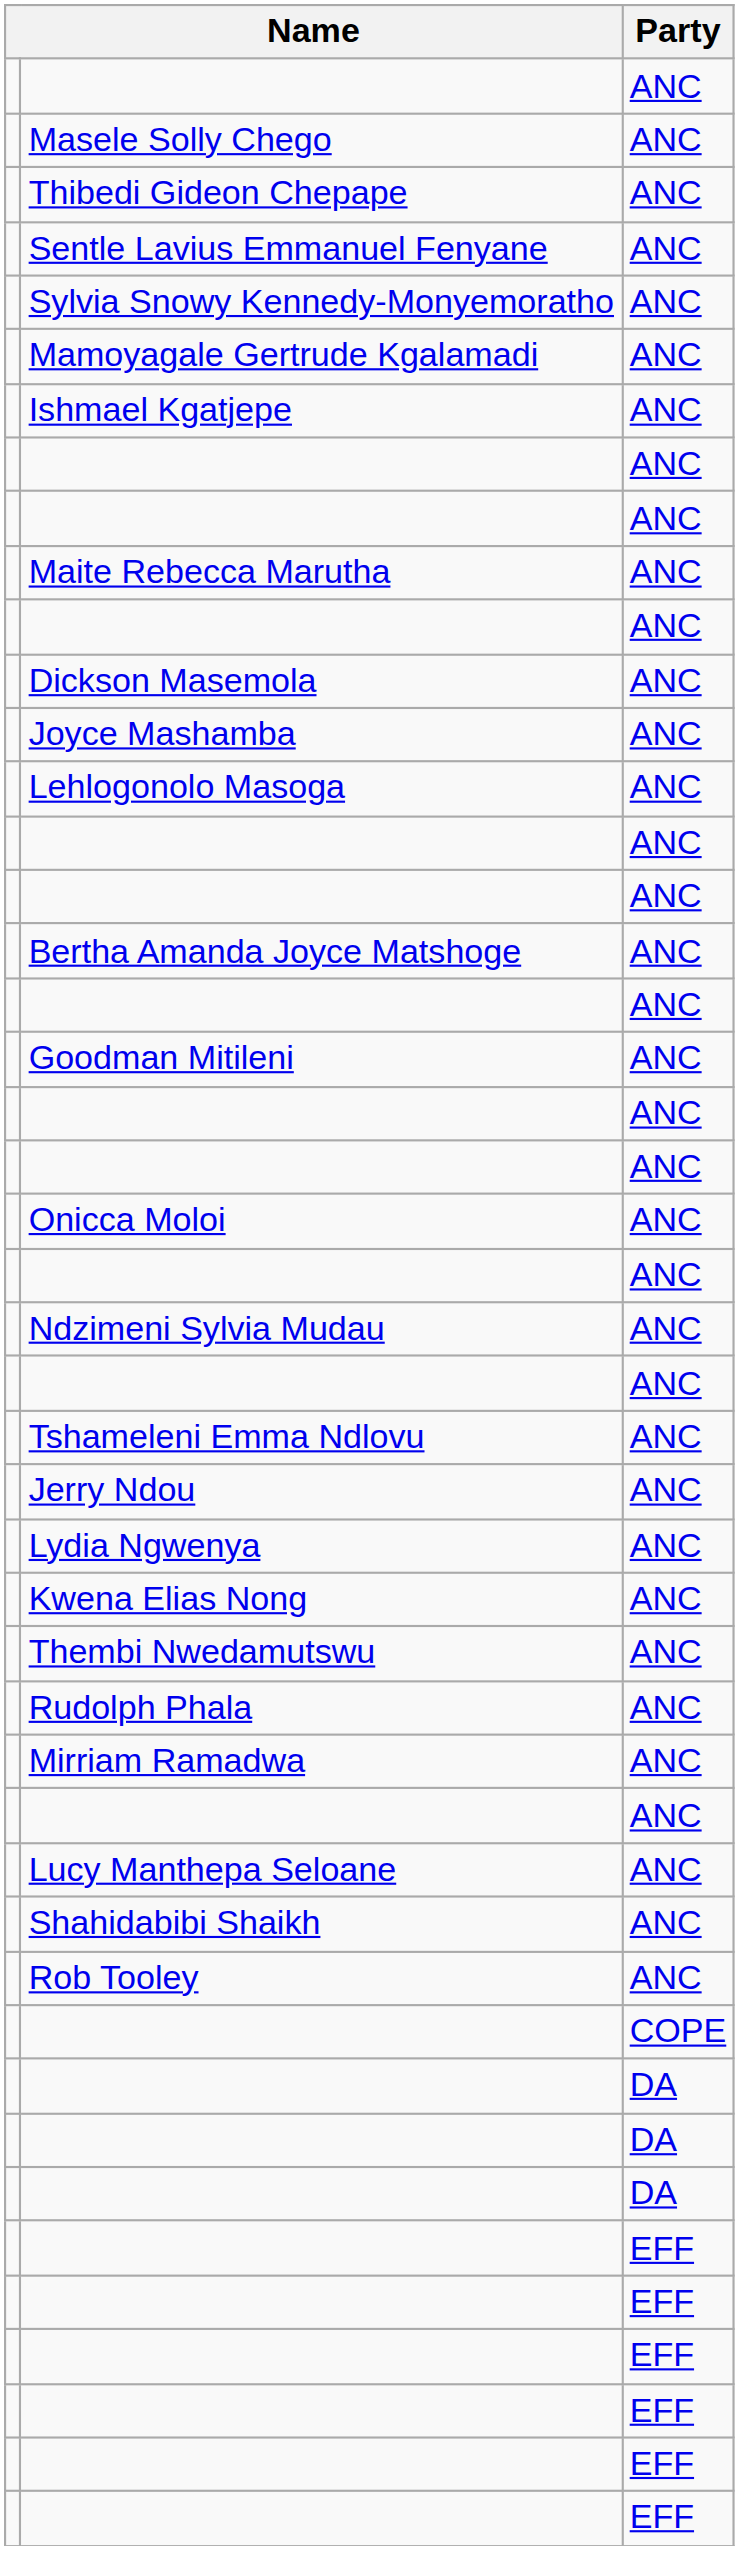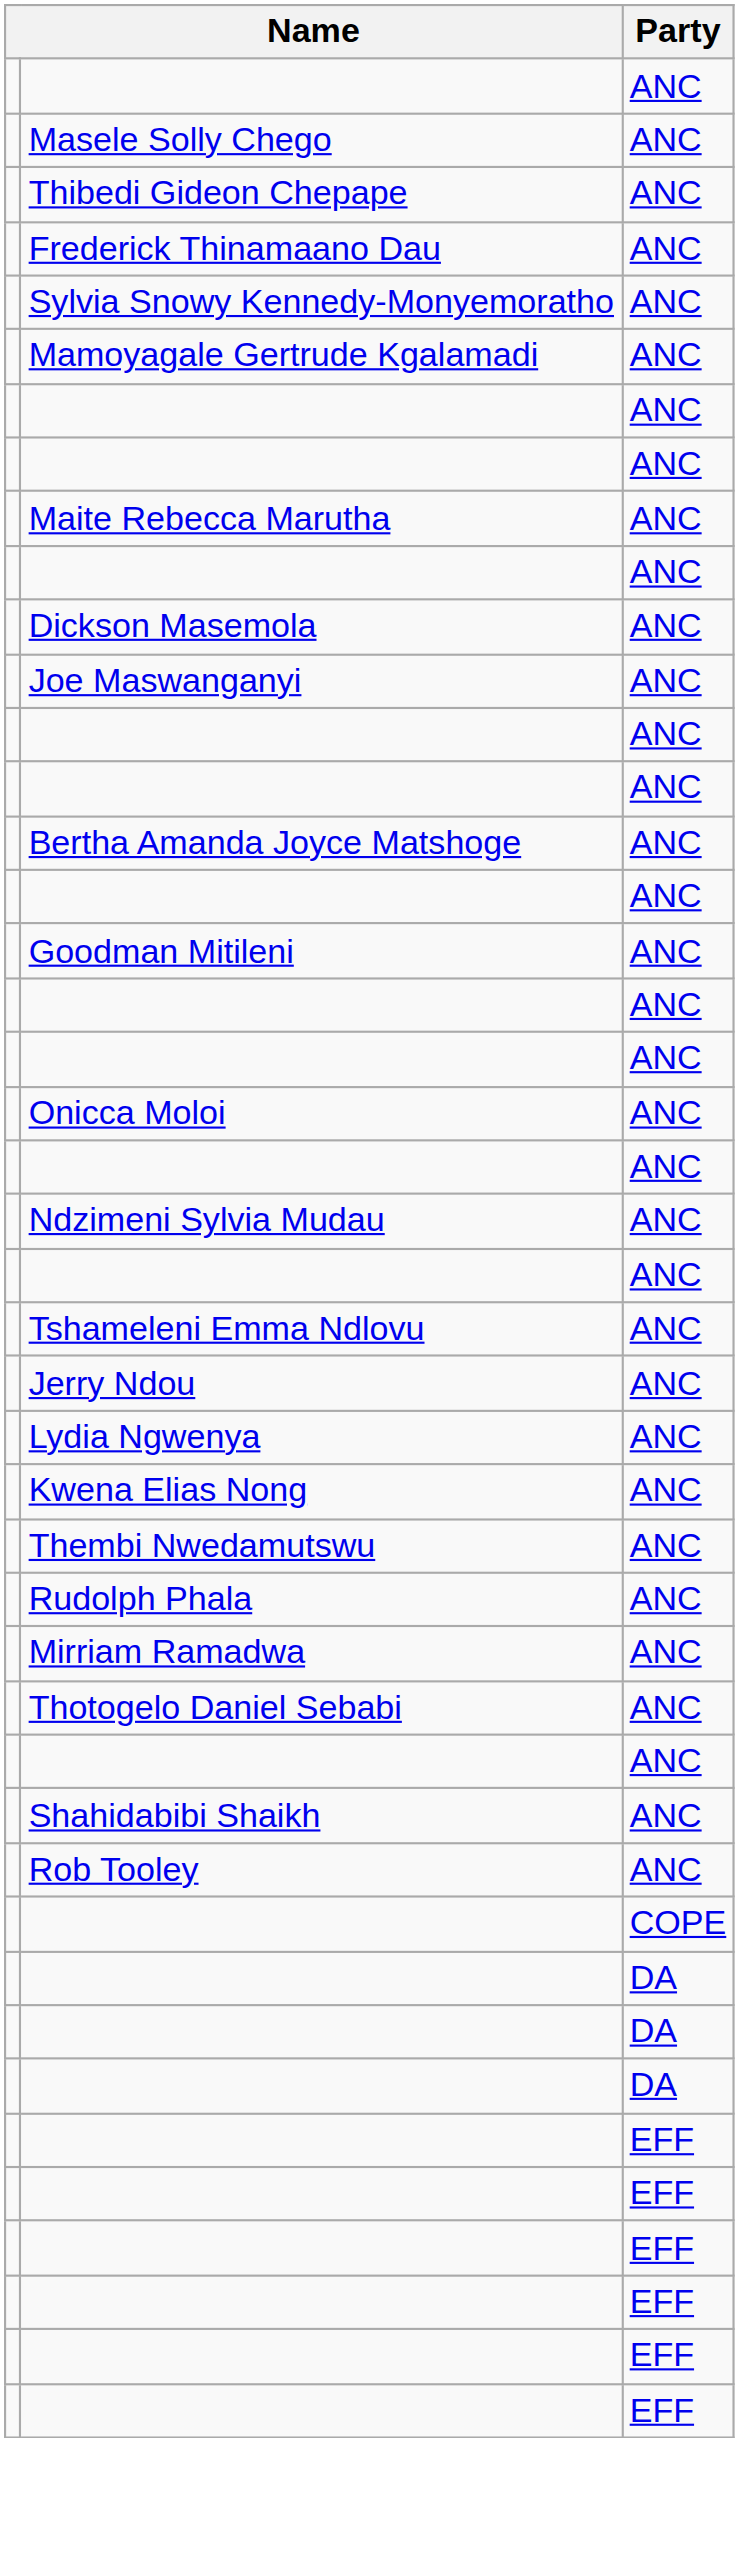+ row: (235, 247)
- row: (288, 247)
- row: (160, 409)
- row: (162, 734)
- row: (187, 788)
+ row: (165, 680)
+ row: (215, 1707)
- row: (212, 1869)
